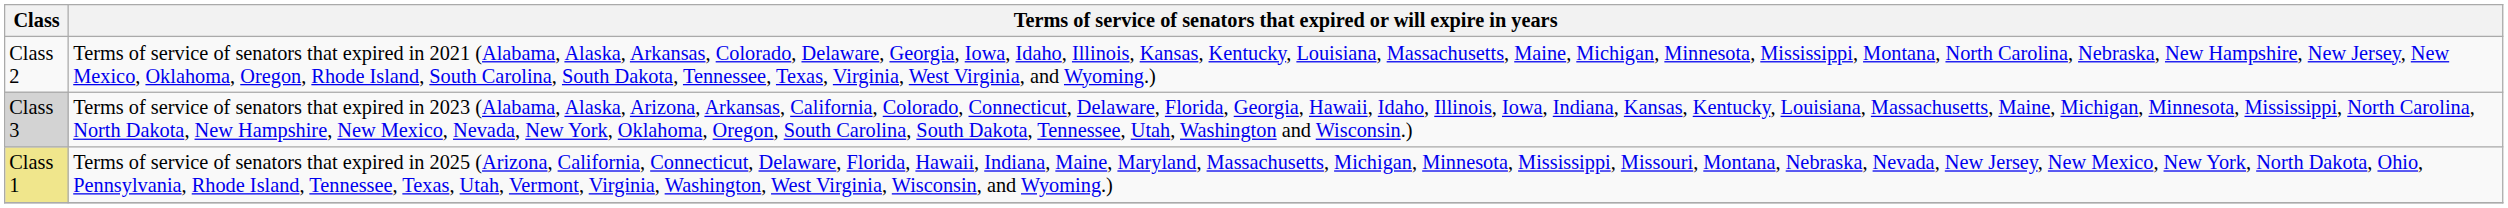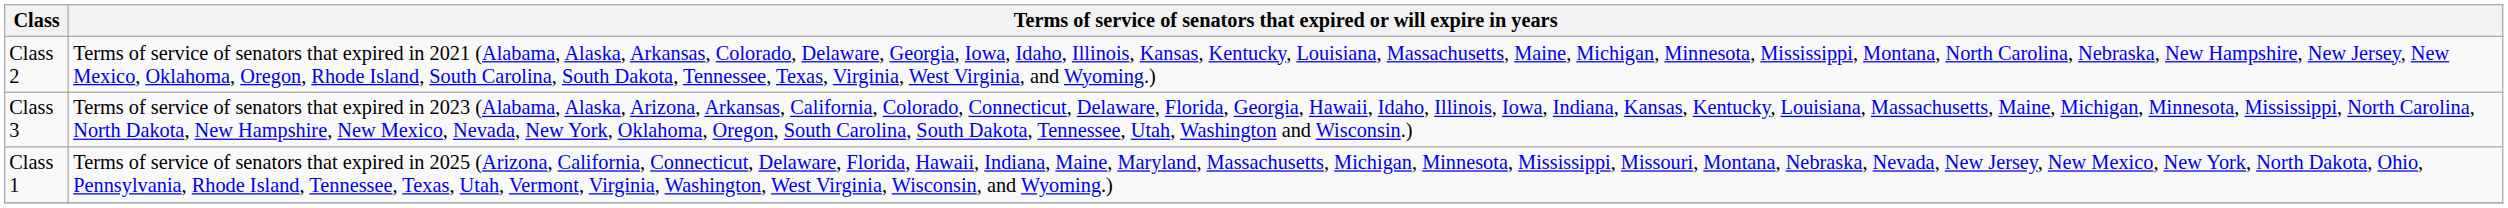(31, 119) lightgrey background -> (31, 119) no background
(31, 174) khaki background -> (31, 174) no background
